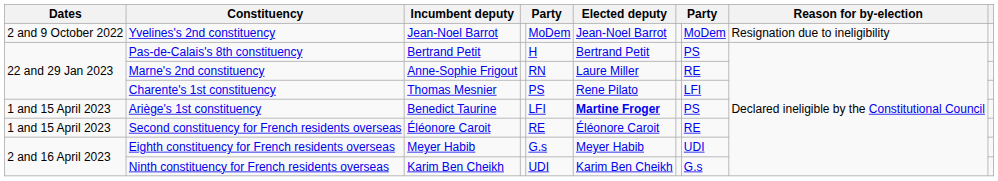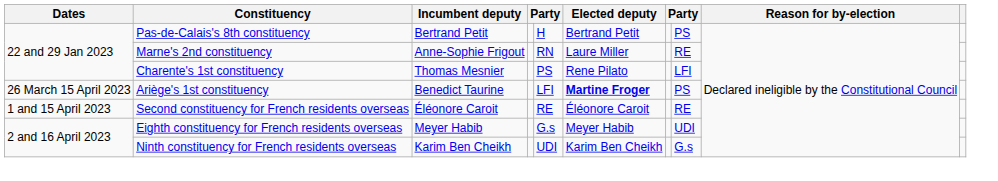- row: (202, 33)
(59, 109) 1 and 15 April 2023 -> (69, 90) 26 March 15 April 2023
